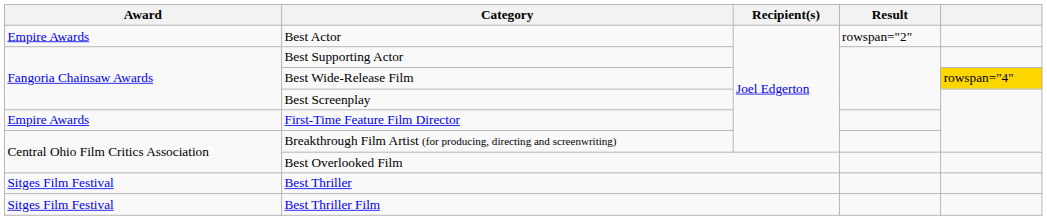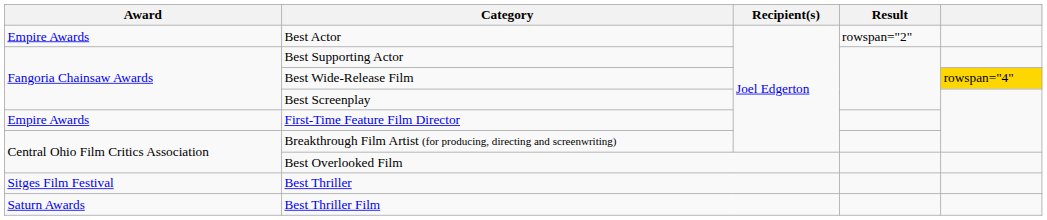(61, 204) Sitges Film Festival -> (46, 204) Saturn Awards
